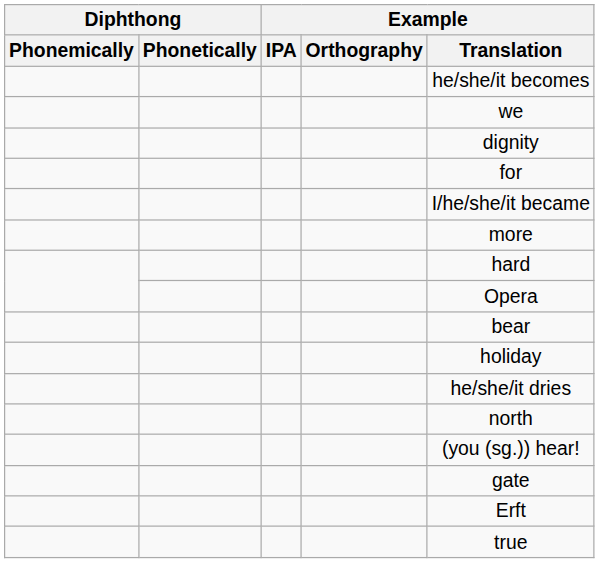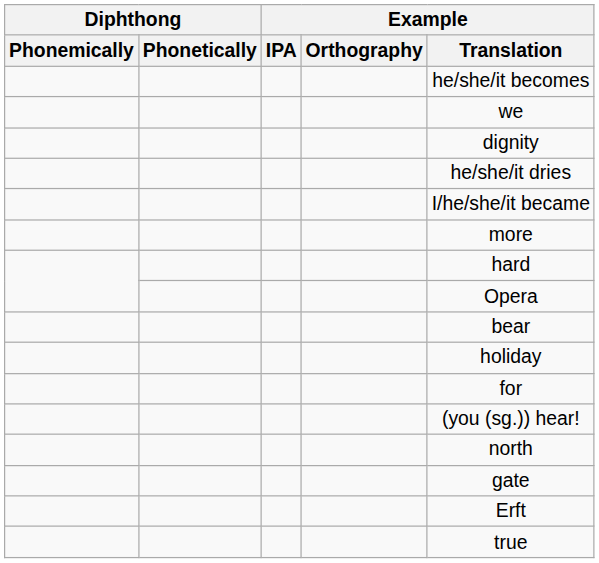(511, 173) for -> (511, 173) he/she/it dries
(511, 388) he/she/it dries -> (511, 388) for
(511, 419) north -> (511, 419) (you (sg.)) hear!
(511, 449) (you (sg.)) hear! -> (511, 449) north
